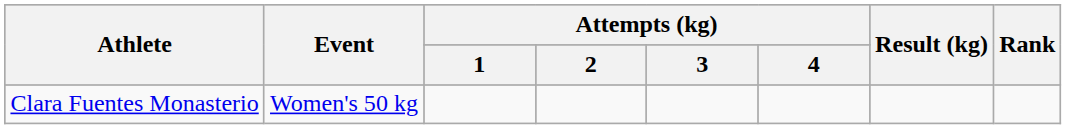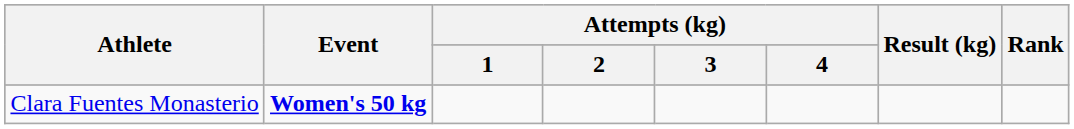(344, 104) normal -> (348, 104) bold
